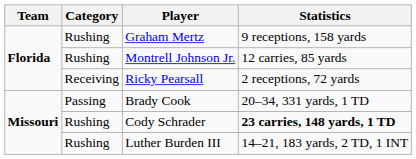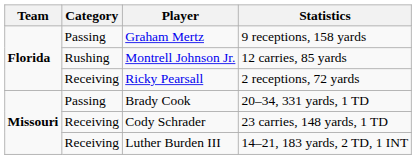(87, 36) Rushing -> (85, 36) Passing
(87, 122) Rushing -> (92, 122) Receiving
(319, 122) bold -> (315, 122) normal
(87, 143) Rushing -> (92, 143) Receiving
